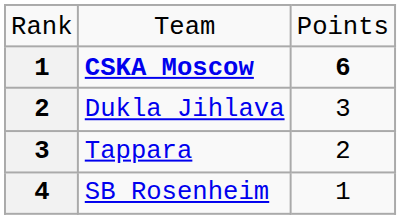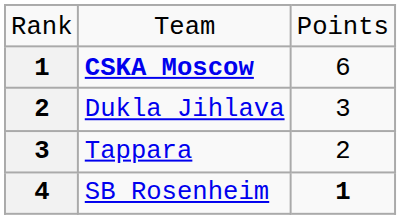(343, 68) bold -> (343, 68) normal
(343, 193) normal -> (343, 193) bold
